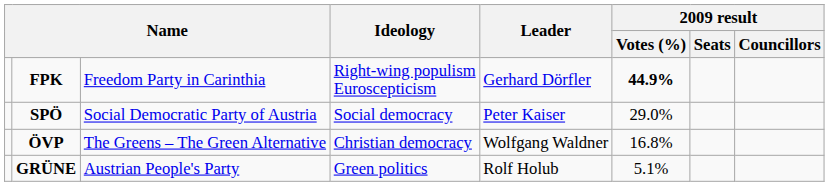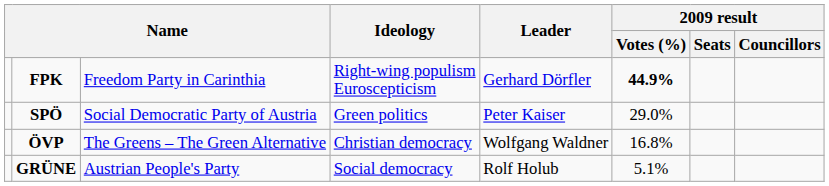(393, 115) Social democracy -> (381, 115) Green politics
(381, 168) Green politics -> (393, 168) Social democracy
